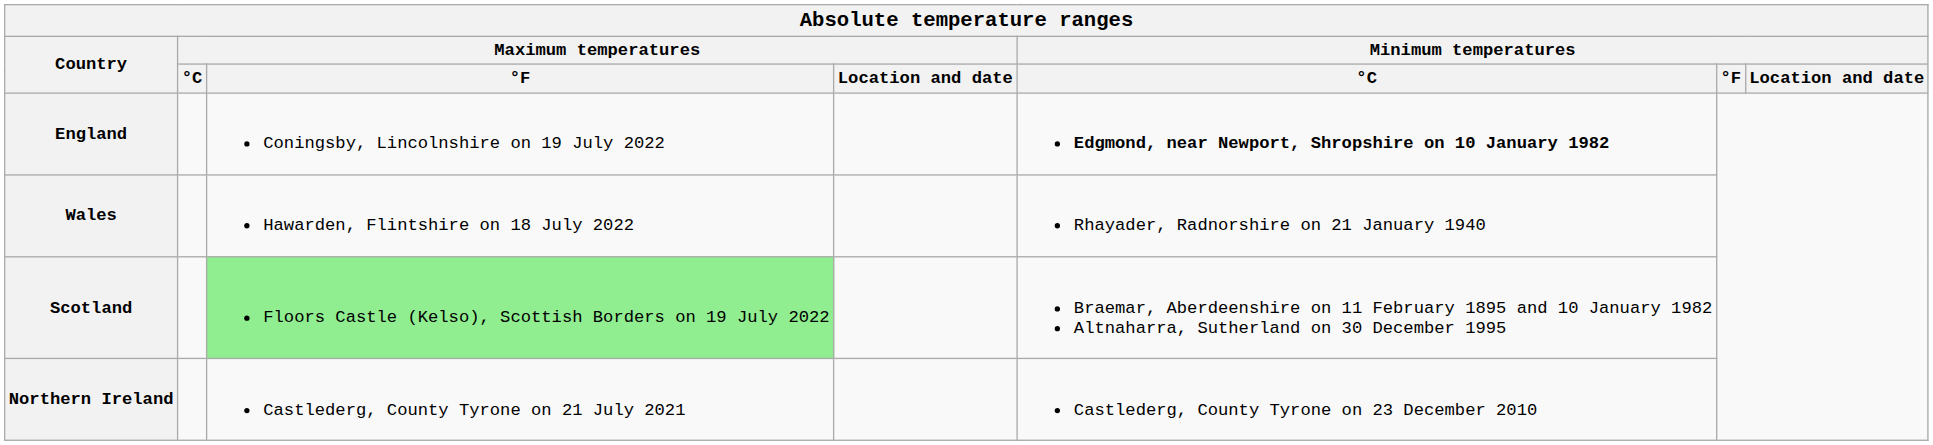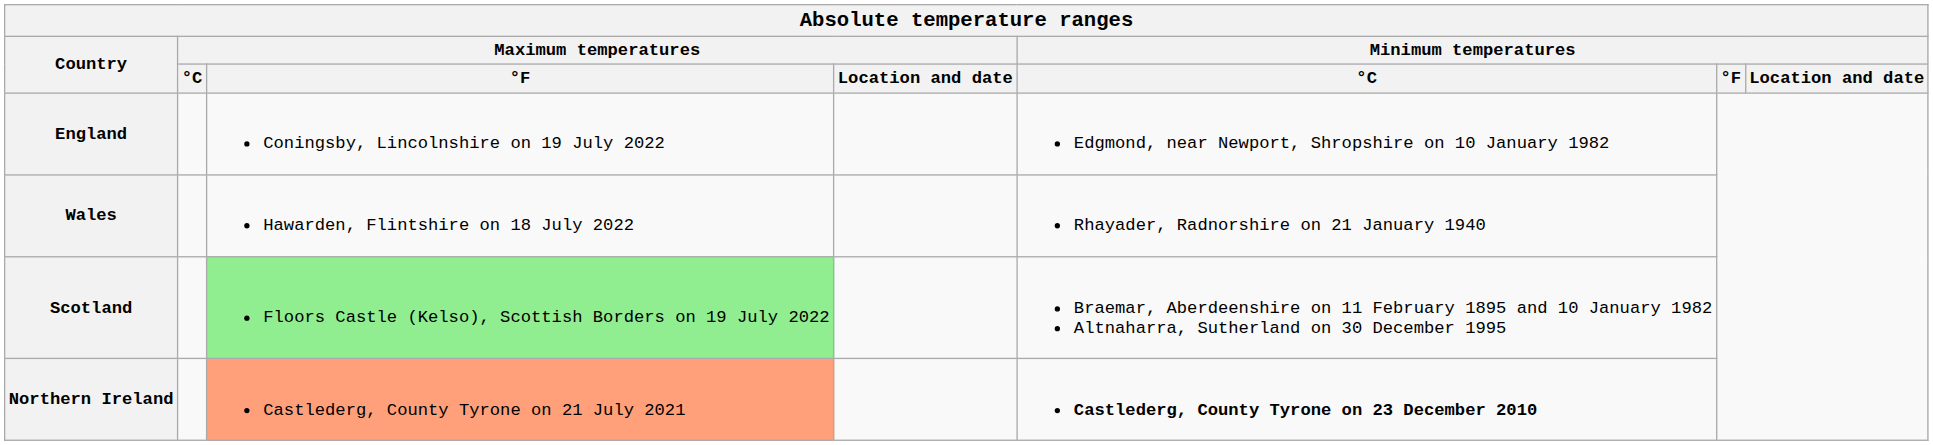(1367, 143) bold -> (1367, 143) normal
(520, 410) no background -> (520, 410) lightsalmon background
(1367, 410) normal -> (1367, 410) bold
